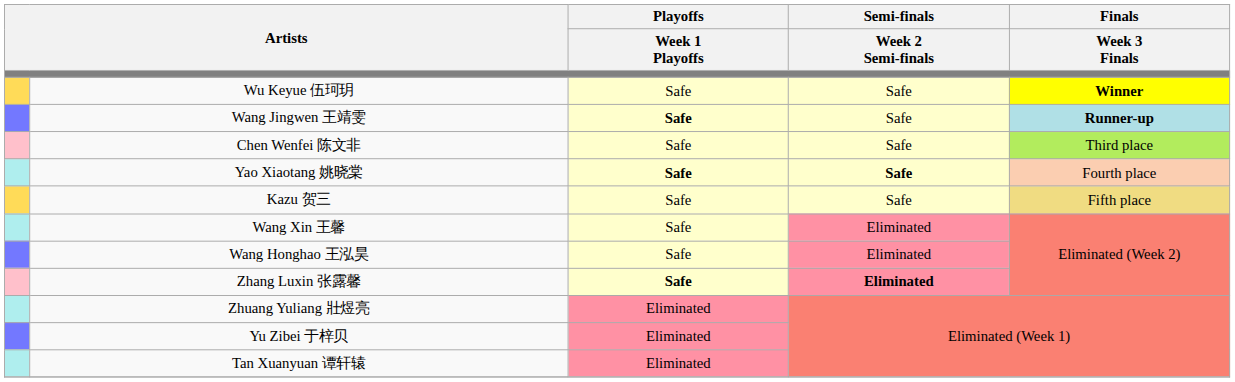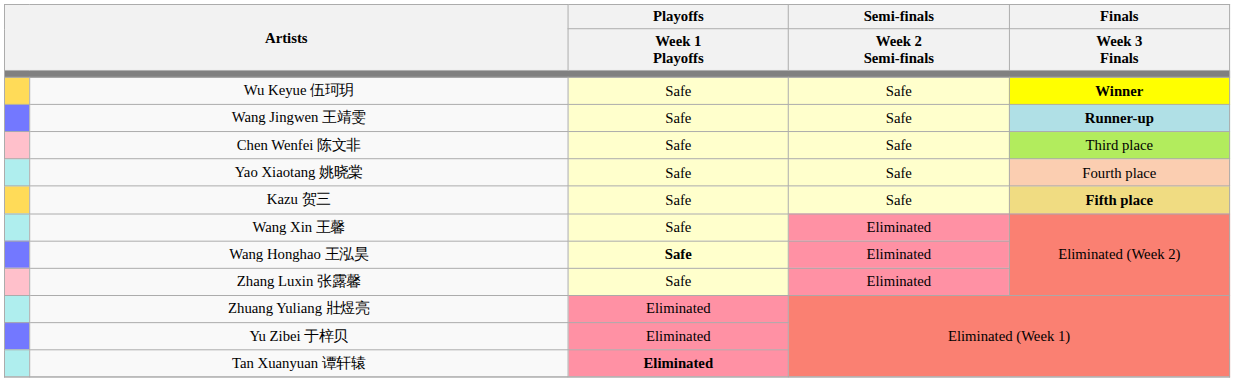(678, 118) bold -> (678, 118) normal
(678, 172) bold -> (678, 172) normal
(899, 172) bold -> (899, 172) normal
(1119, 200) normal -> (1119, 200) bold
(678, 254) normal -> (678, 254) bold
(678, 281) bold -> (678, 281) normal
(899, 281) bold -> (899, 281) normal
(678, 363) normal -> (678, 363) bold
